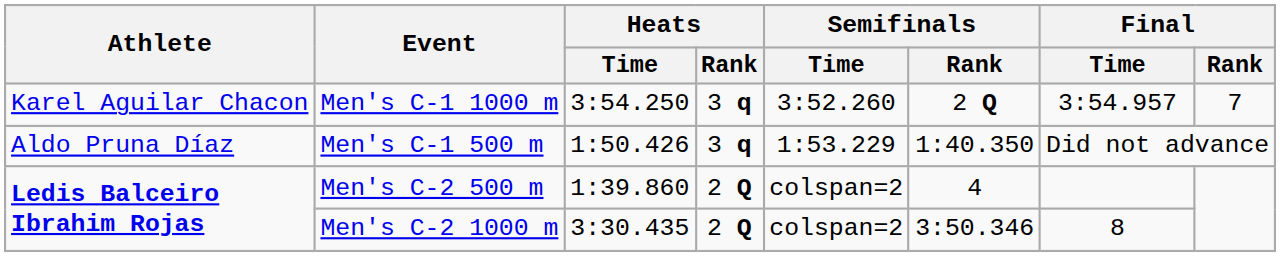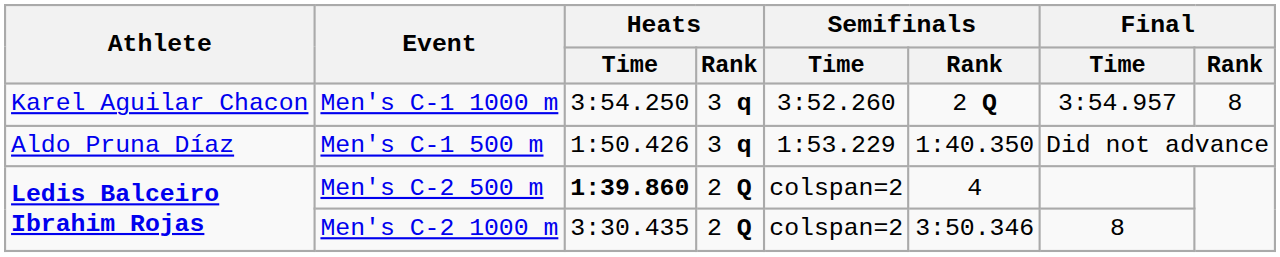(1235, 104) 7 -> (1235, 104) 8
(630, 188) normal -> (630, 188) bold
